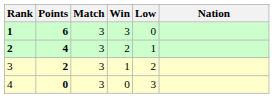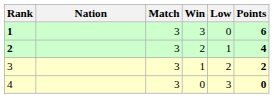columns swapped: (214, 13) <-> (53, 13)
